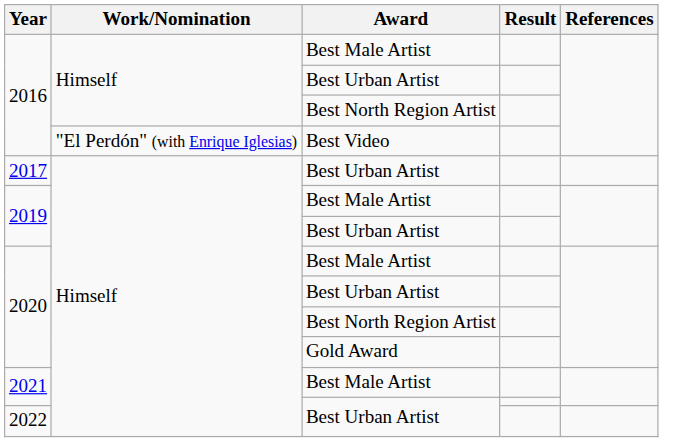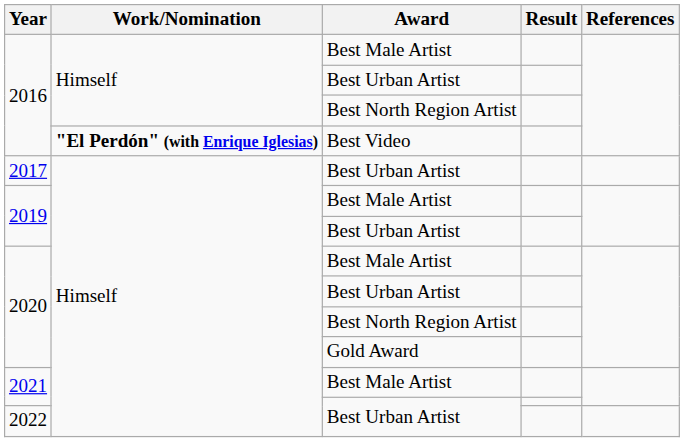(176, 140) normal -> (187, 140) bold
